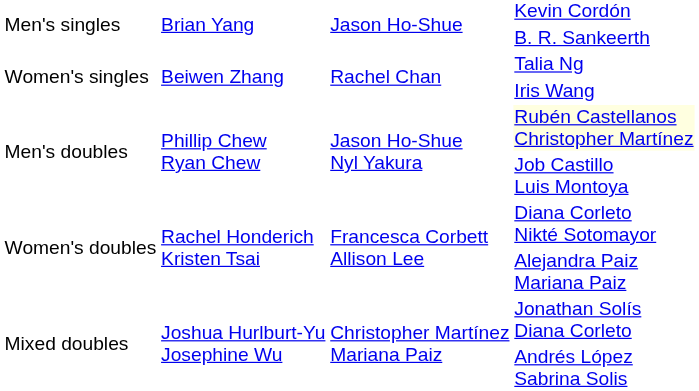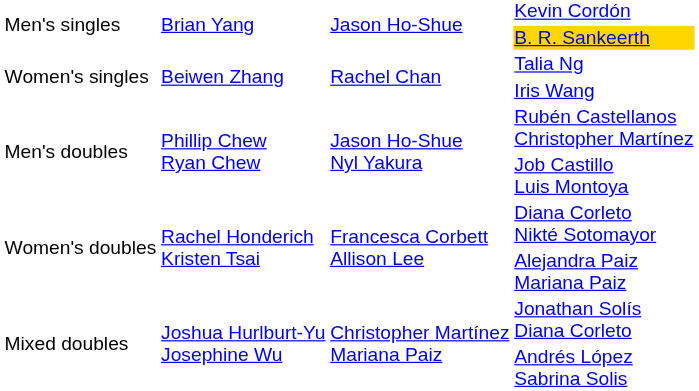(582, 37) no background -> (582, 37) gold background
(604, 127) lightyellow background -> (604, 127) no background
